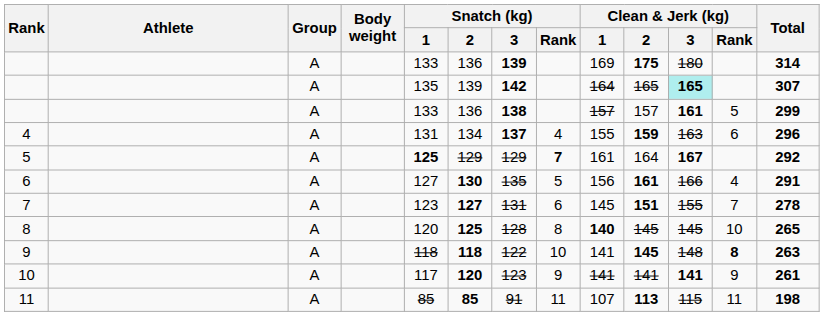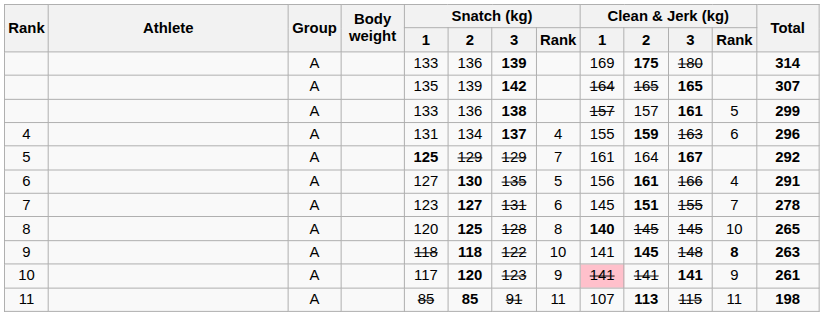(690, 87) paleturquoise background -> (690, 87) no background
(558, 157) bold -> (558, 157) normal
(602, 275) no background -> (602, 275) pink background
